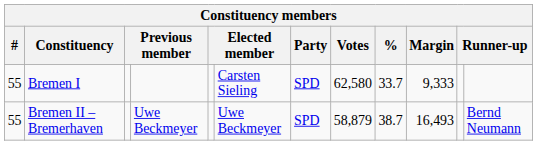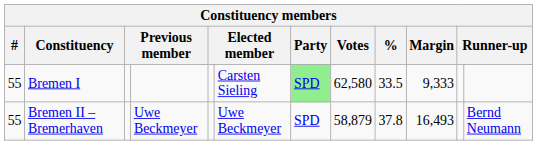(307, 83) no background -> (307, 83) lightgreen background
(391, 83) 33.7 -> (391, 83) 33.5
(391, 120) 38.7 -> (391, 120) 37.8
